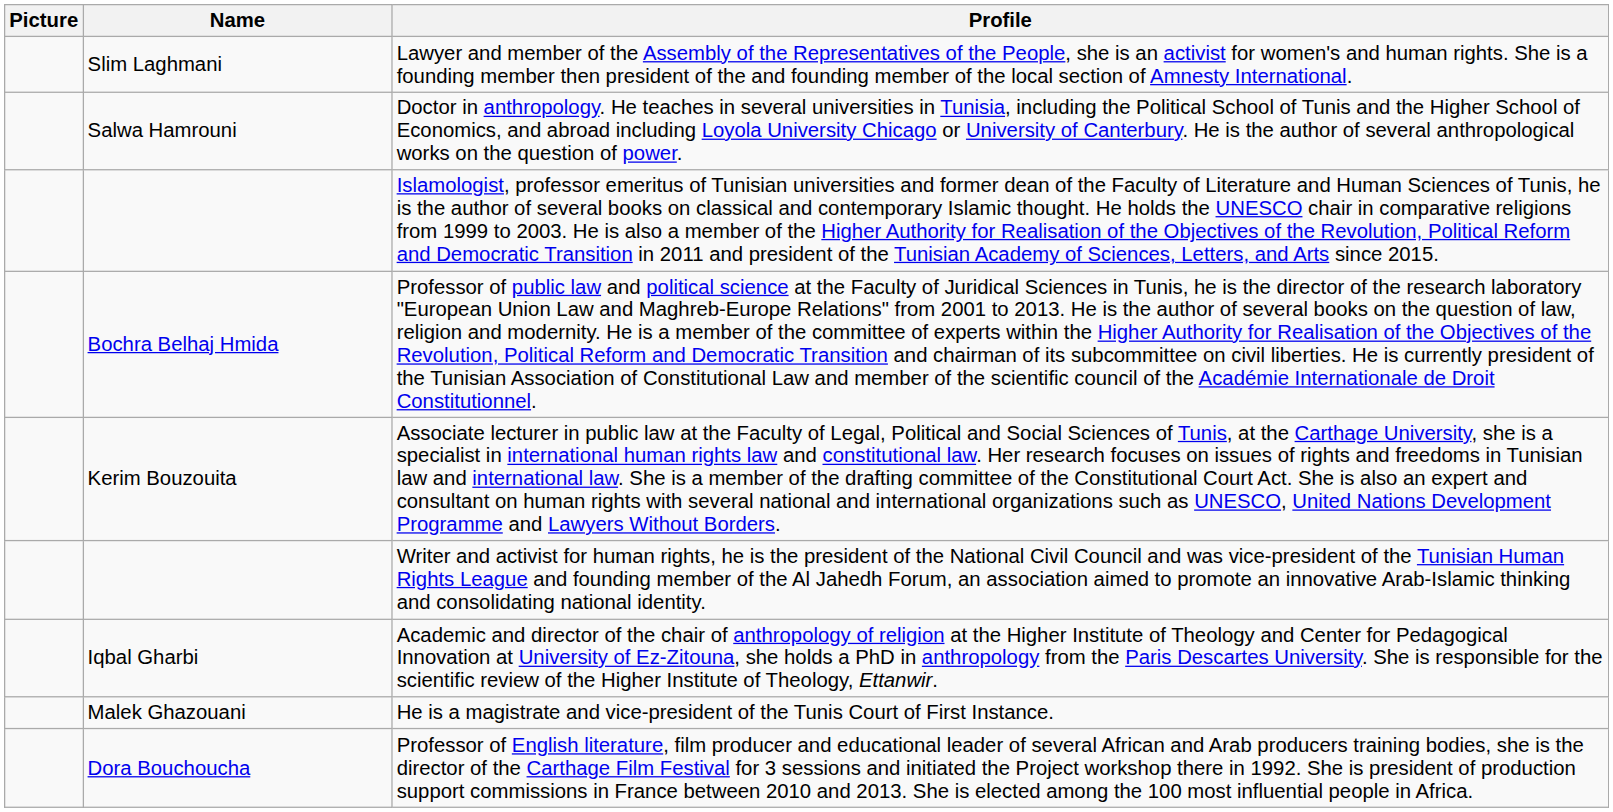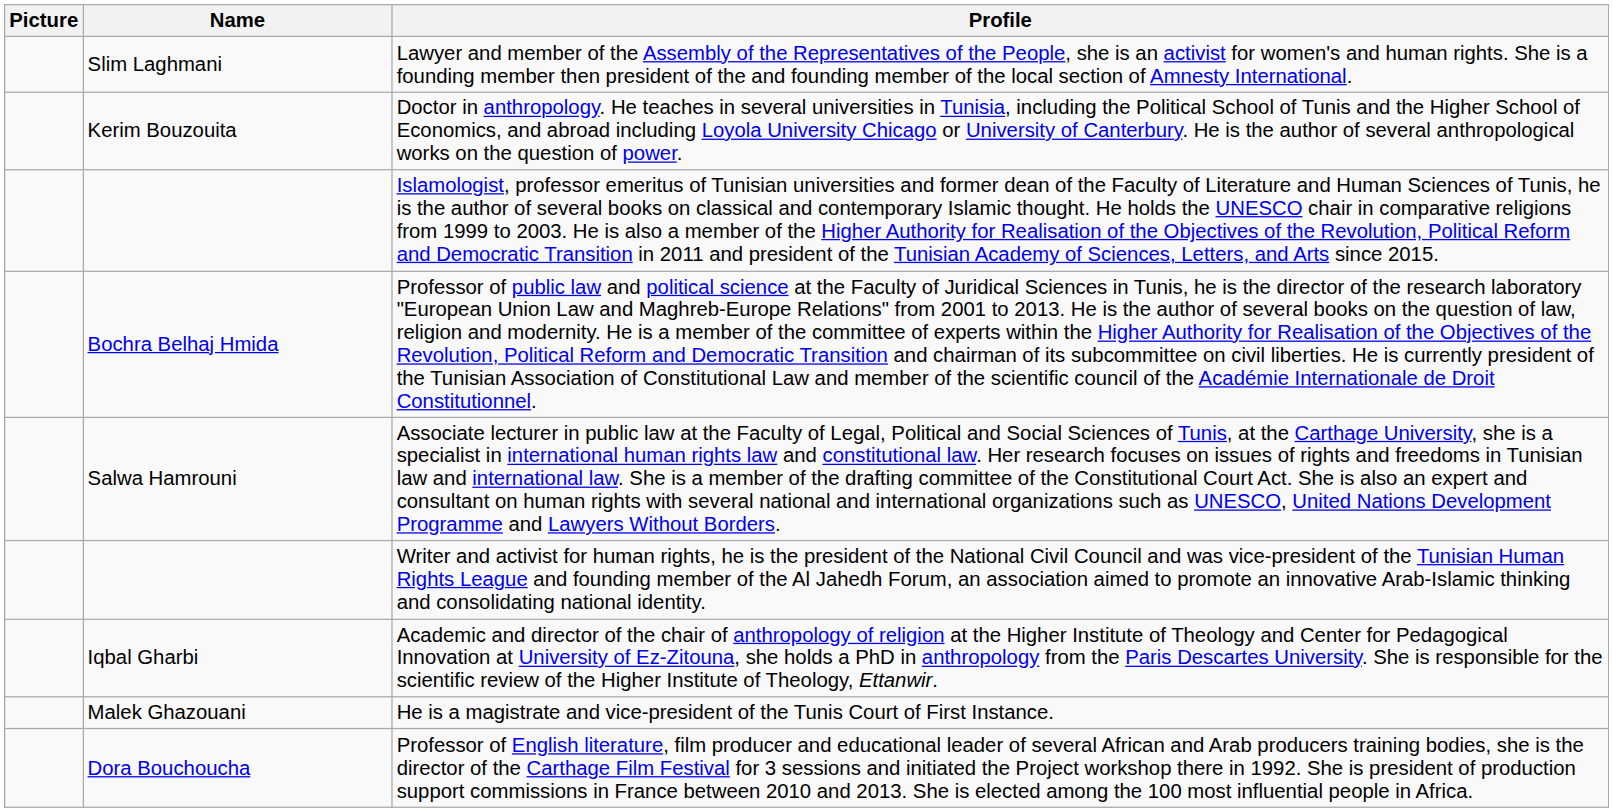(162, 130) Salwa Hamrouni -> (162, 130) Kerim Bouzouita
(162, 478) Kerim Bouzouita -> (162, 478) Salwa Hamrouni
